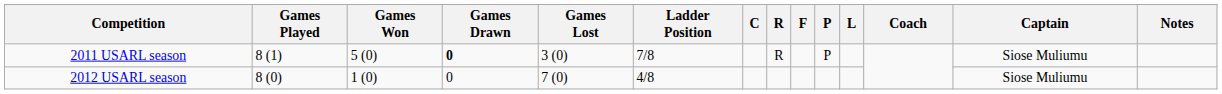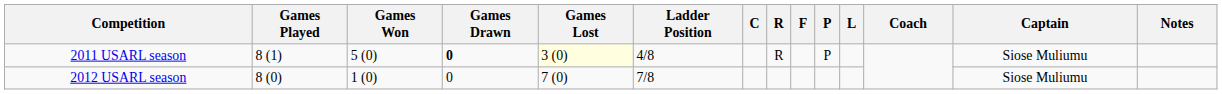(554, 55) no background -> (554, 55) lightyellow background
(645, 55) 7/8 -> (645, 55) 4/8
(645, 78) 4/8 -> (645, 78) 7/8
